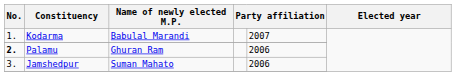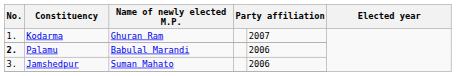(150, 36) Babulal Marandi -> (137, 36) Ghuran Ram
(137, 50) Ghuran Ram -> (150, 50) Babulal Marandi
